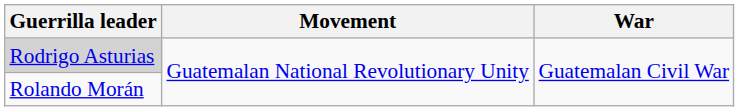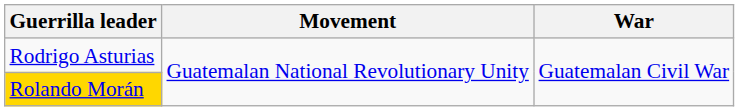(82, 55) lightgrey background -> (82, 55) no background
(77, 88) no background -> (77, 88) gold background
